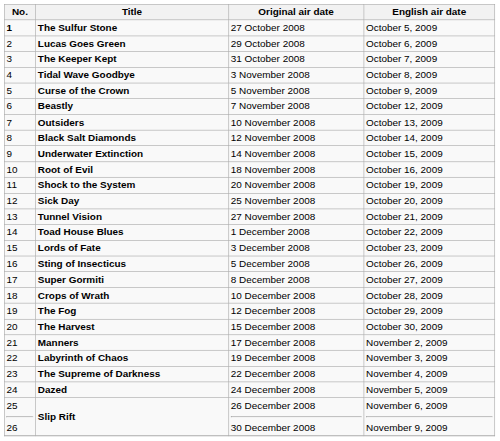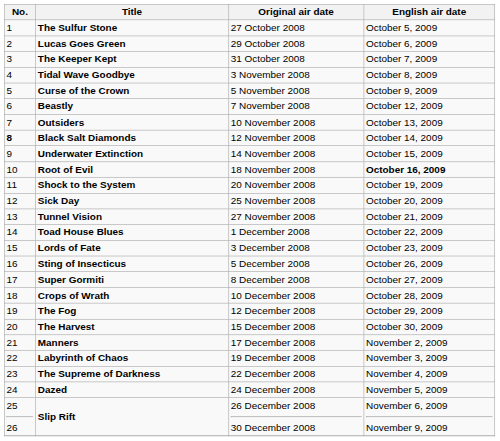(9, 28) bold -> (9, 28) normal
(9, 138) normal -> (9, 138) bold
(404, 169) normal -> (406, 169) bold
